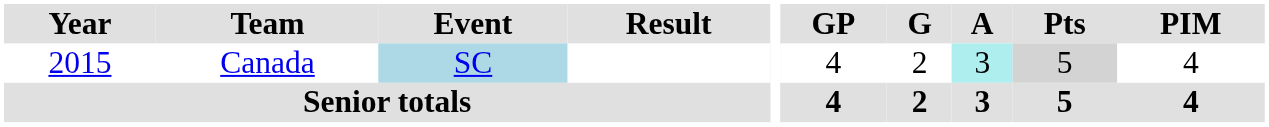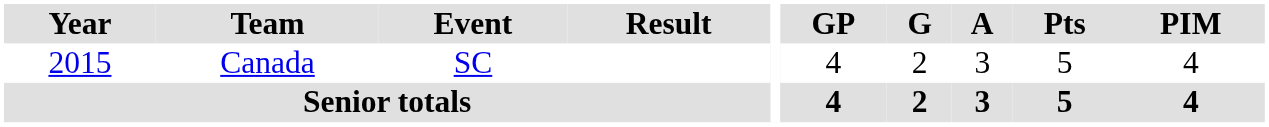(473, 62) lightblue background -> (473, 62) no background
(982, 62) paleturquoise background -> (982, 62) no background
(1065, 62) lightgrey background -> (1065, 62) no background
